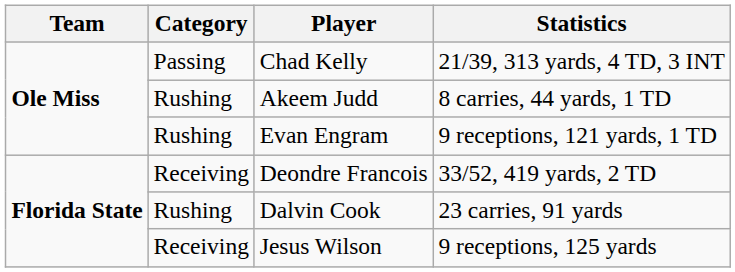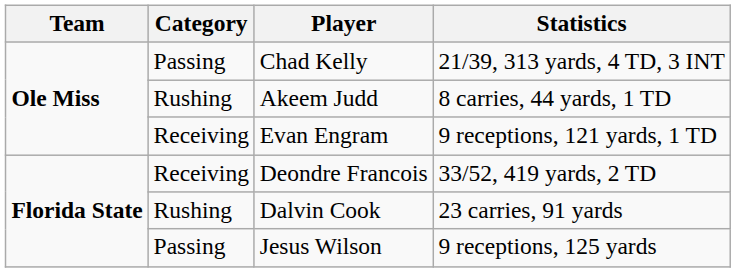(193, 135) Rushing -> (201, 135) Receiving
(201, 247) Receiving -> (189, 247) Passing
